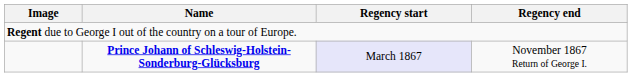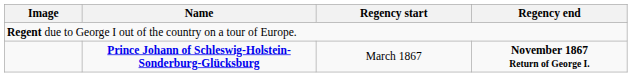(394, 56) lavender background -> (394, 56) no background
(549, 56) normal -> (550, 56) bold
